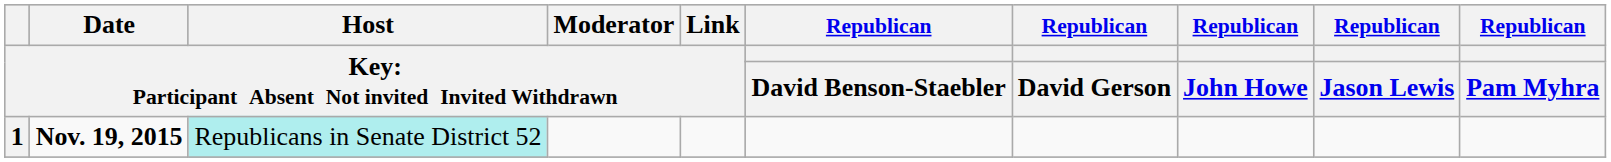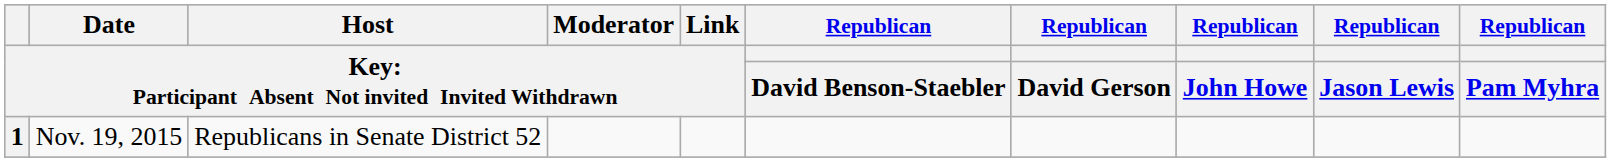(109, 136) bold -> (109, 136) normal
(368, 136) paleturquoise background -> (368, 136) no background
